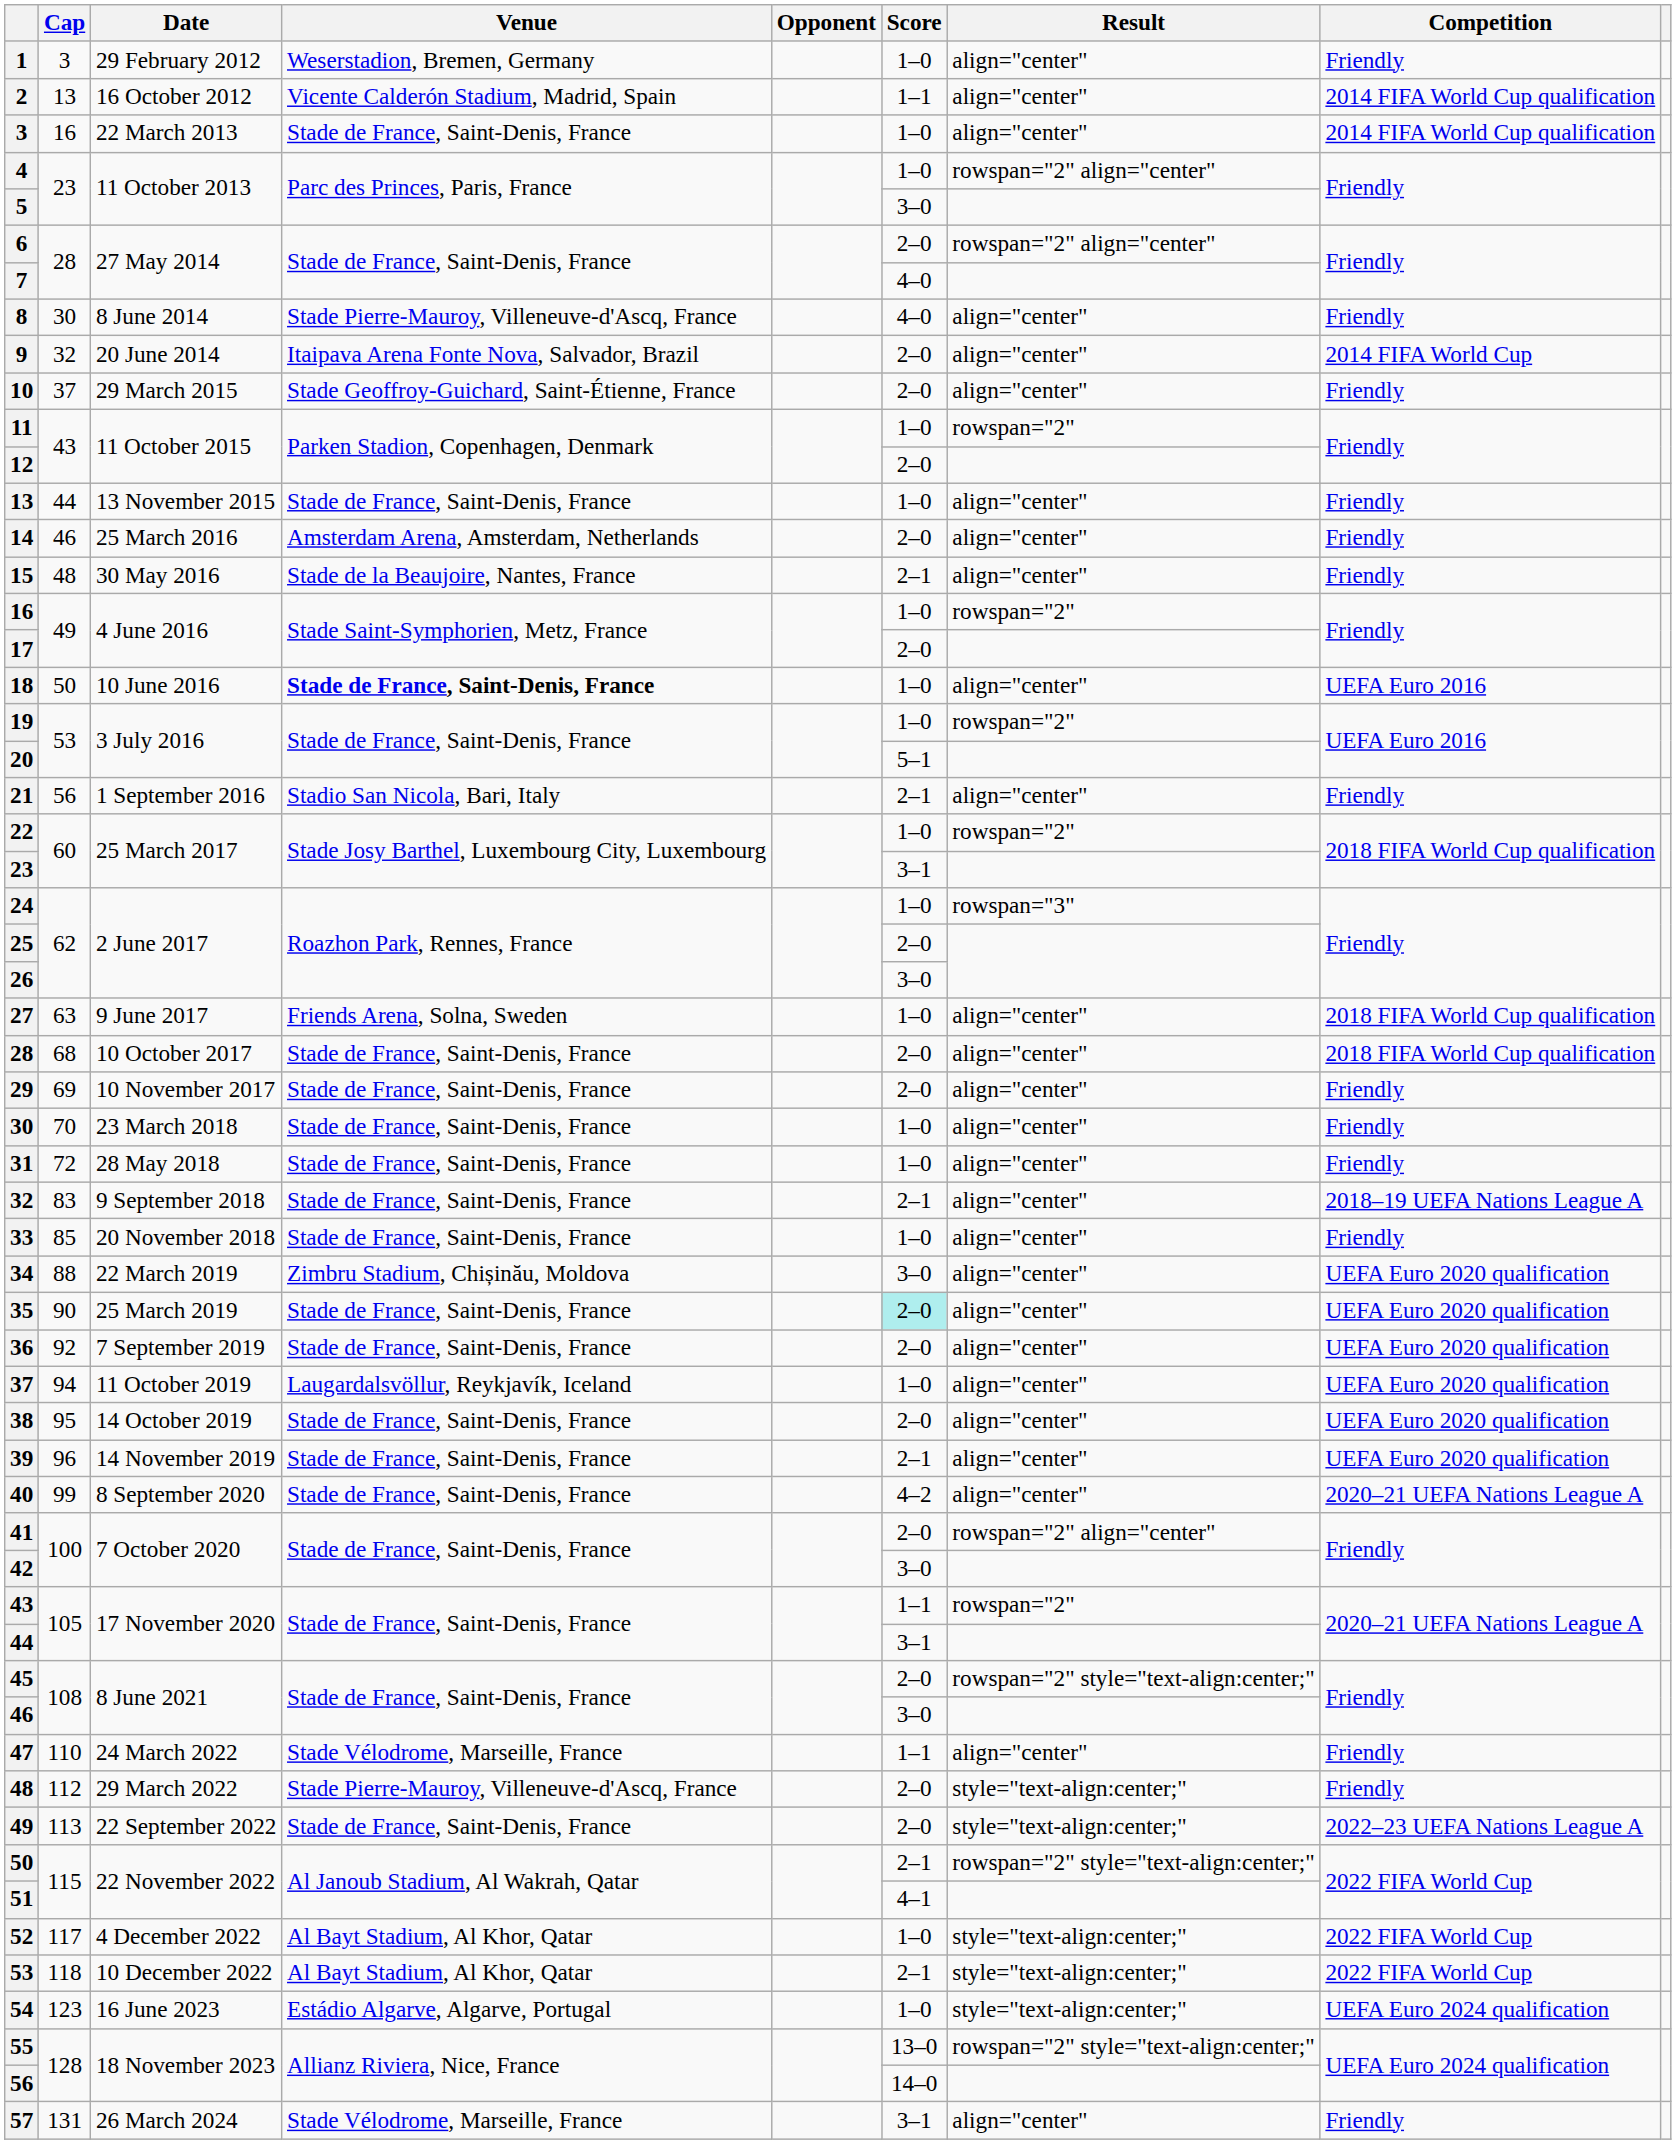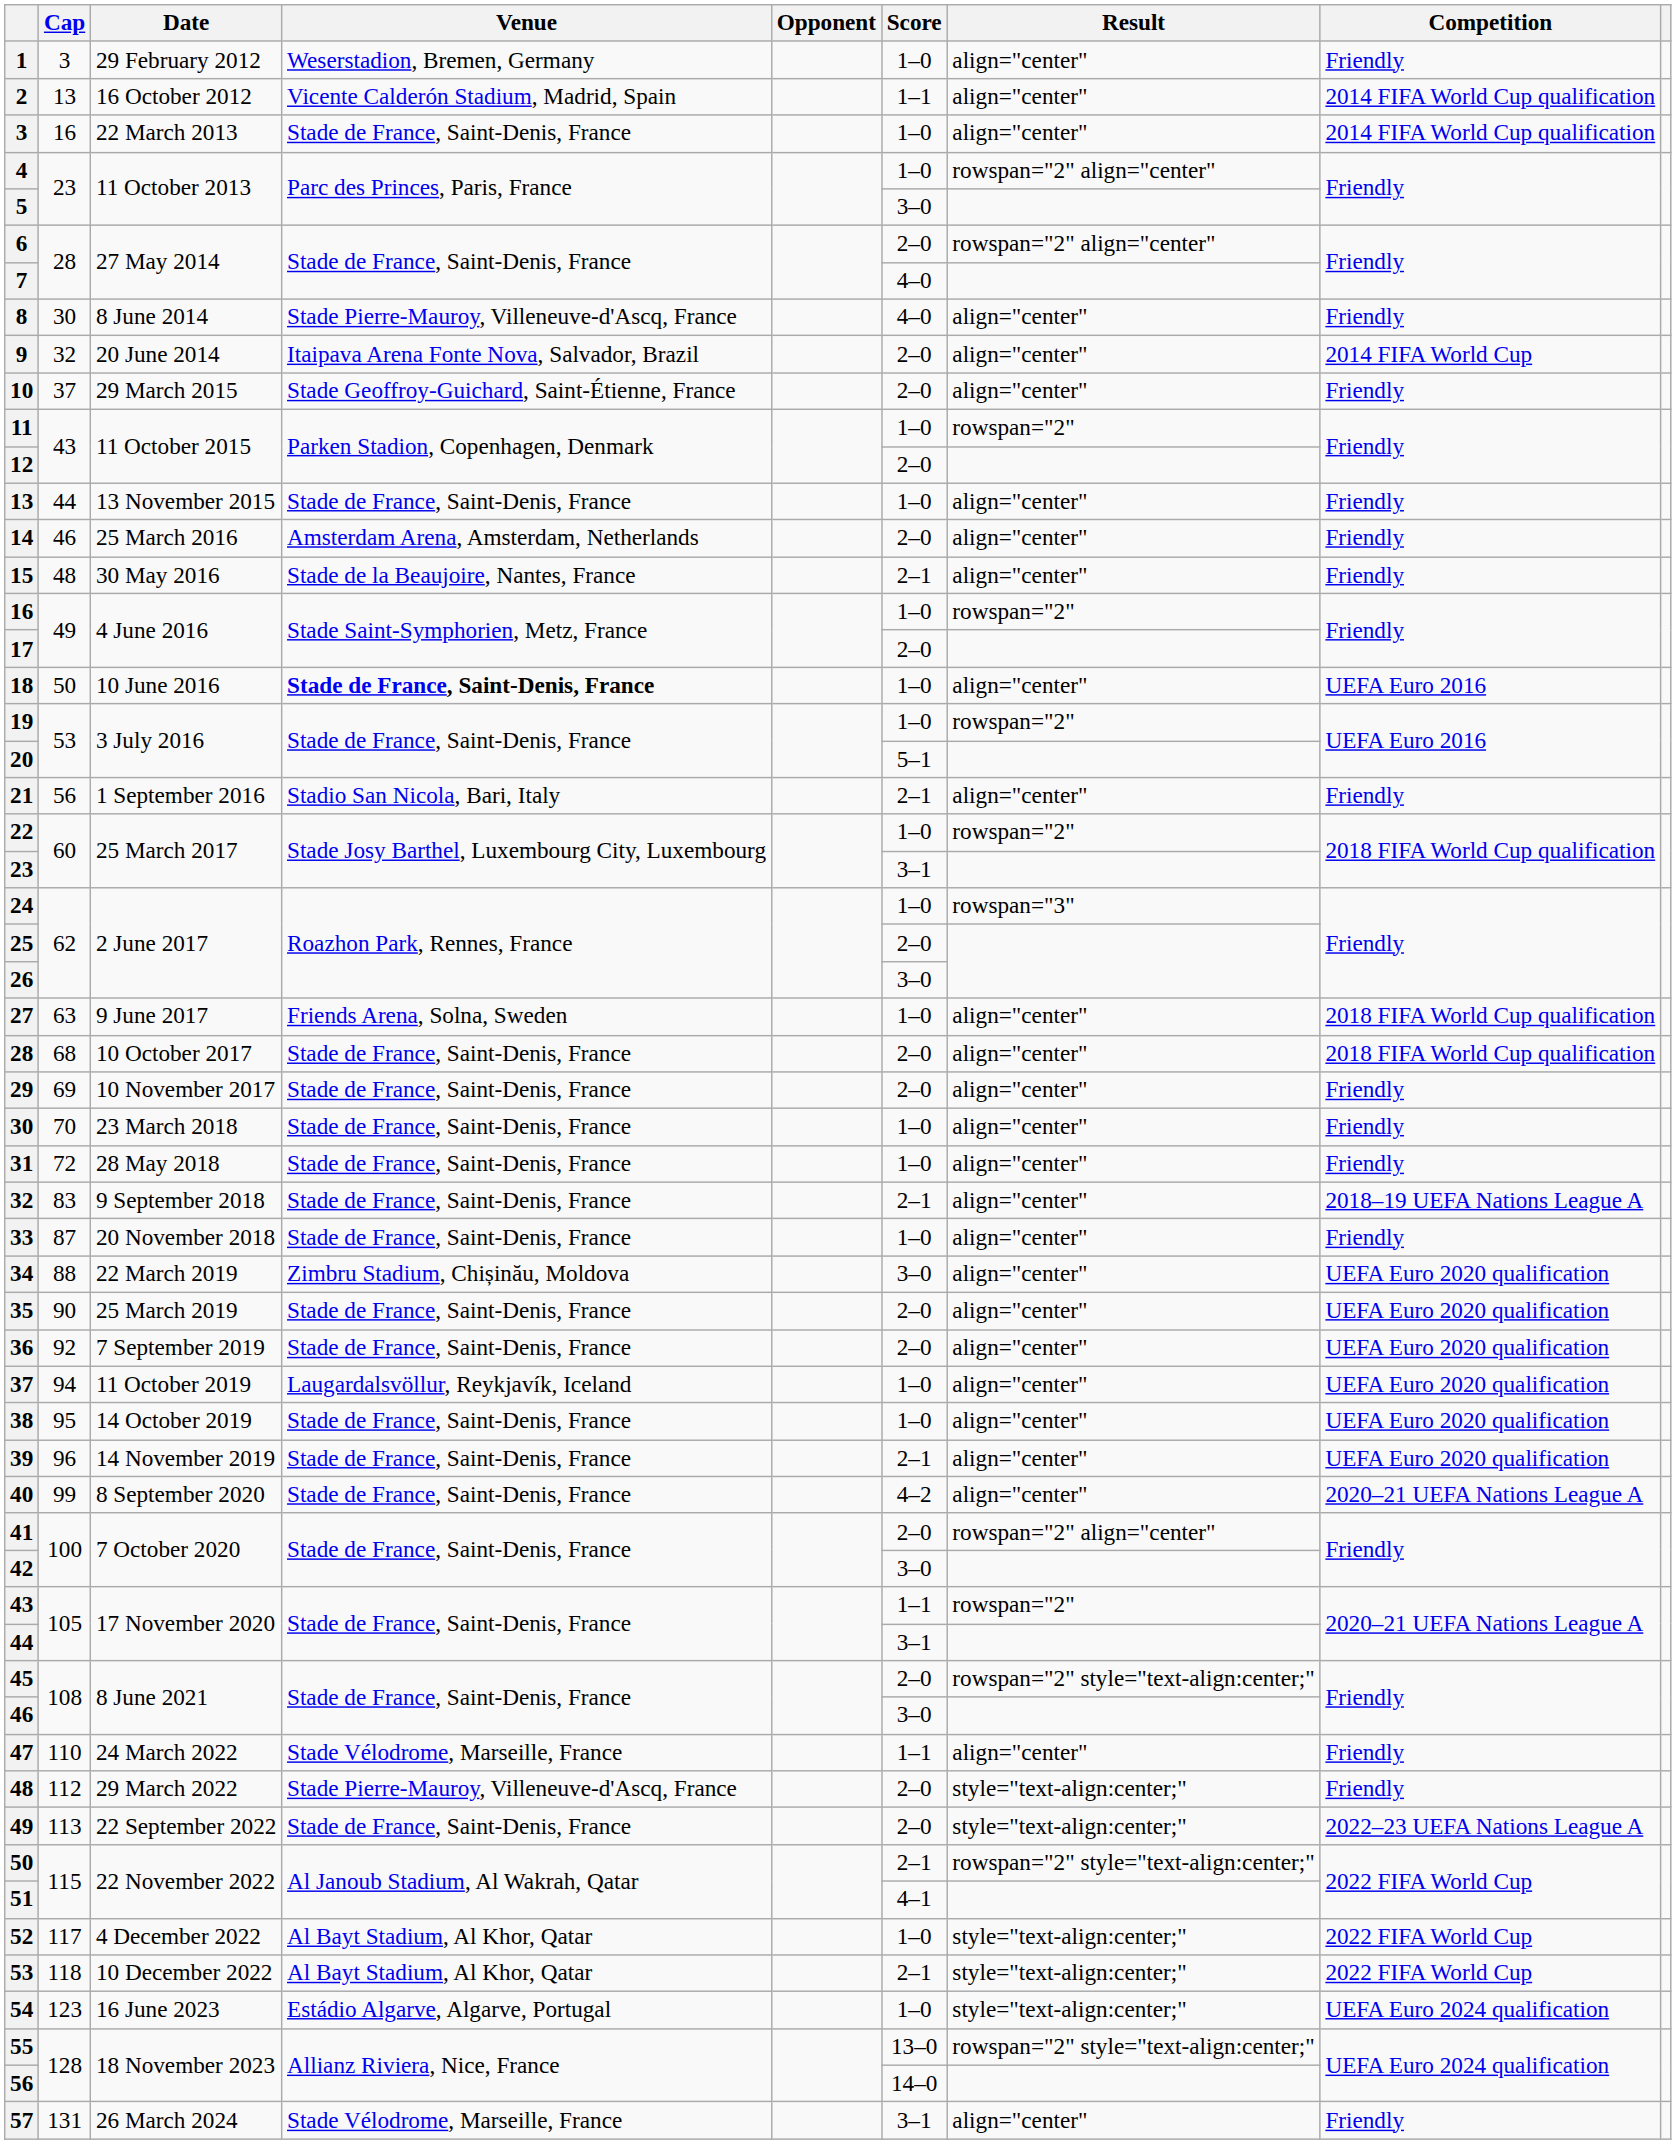(65, 1237) 85 -> (65, 1237) 87
(914, 1310) paleturquoise background -> (914, 1310) no background
(914, 1421) 2–0 -> (914, 1421) 1–0
